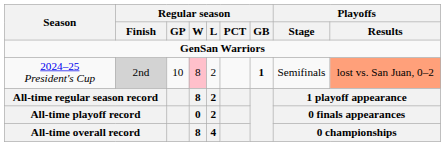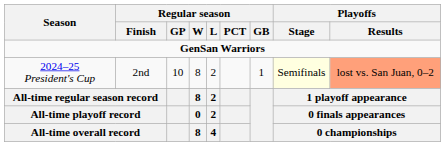(141, 72) lightgrey background -> (141, 72) no background
(198, 72) pink background -> (198, 72) no background
(261, 72) bold -> (261, 72) normal
(302, 72) no background -> (302, 72) lightyellow background
